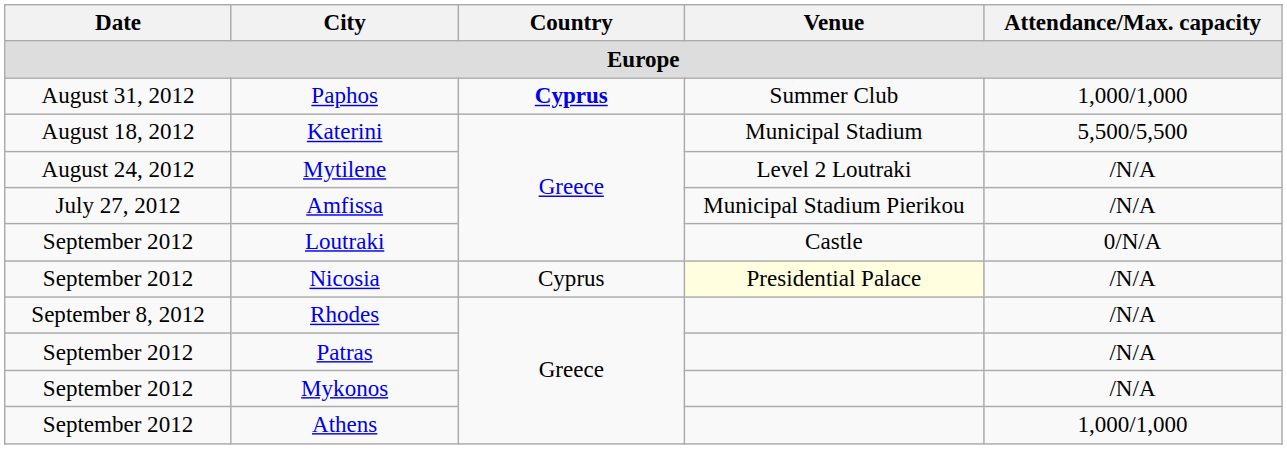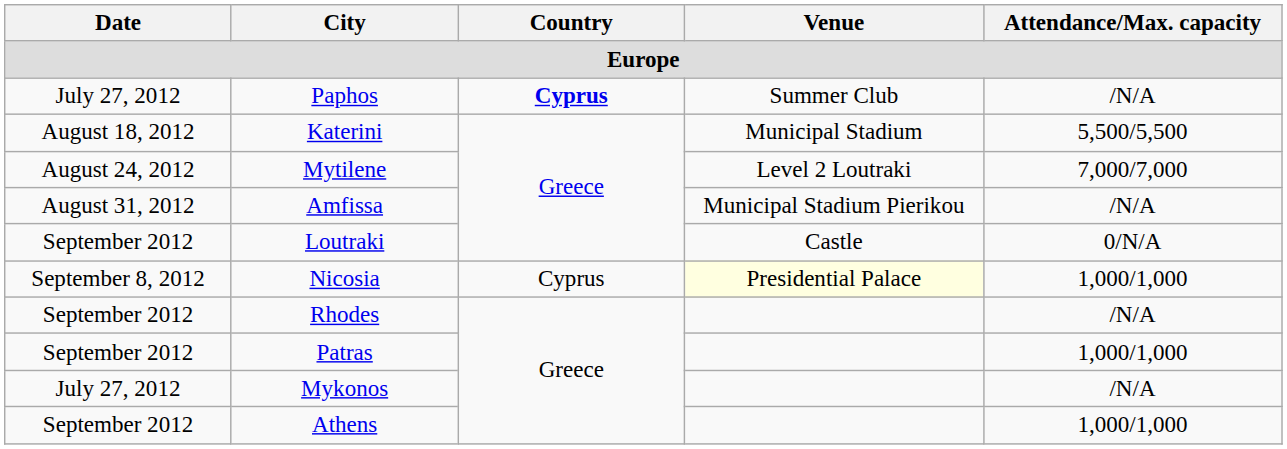(118, 95) August 31, 2012 -> (118, 95) July 27, 2012
(1132, 95) 1,000/1,000 -> (1133, 95) /N/A
(1133, 168) /N/A -> (1132, 168) 7,000/7,000
(118, 205) July 27, 2012 -> (118, 205) August 31, 2012
(118, 278) September 2012 -> (118, 278) September 8, 2012
(1133, 278) /N/A -> (1132, 278) 1,000/1,000
(118, 315) September 8, 2012 -> (118, 315) September 2012
(1133, 351) /N/A -> (1132, 351) 1,000/1,000
(118, 388) September 2012 -> (118, 388) July 27, 2012
